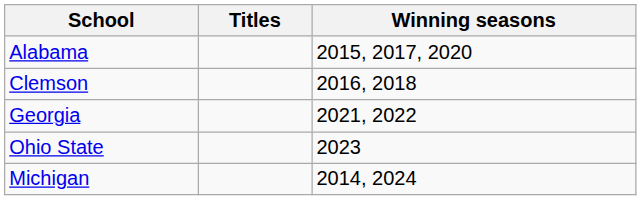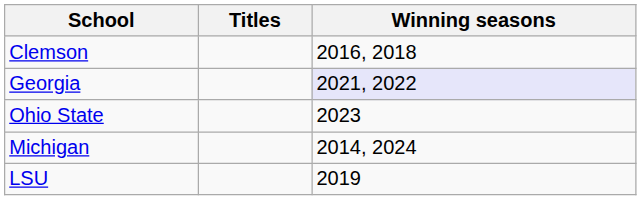- row: (49, 52)
(367, 115) no background -> (367, 83) lavender background
+ row: (29, 178)
